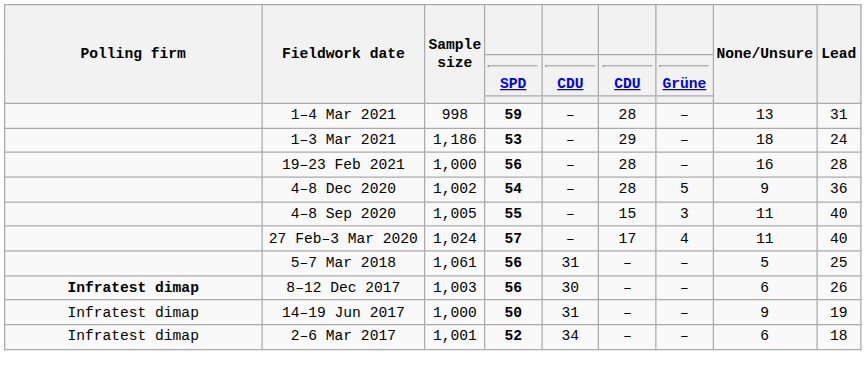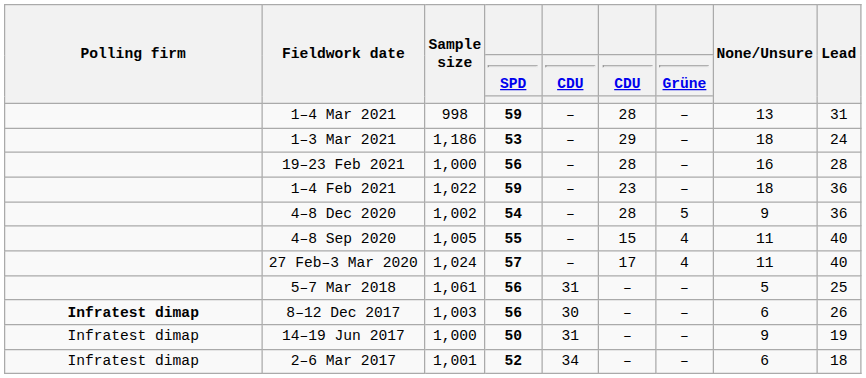+ row: (343, 189)
(684, 214) 3 -> (684, 238) 4
